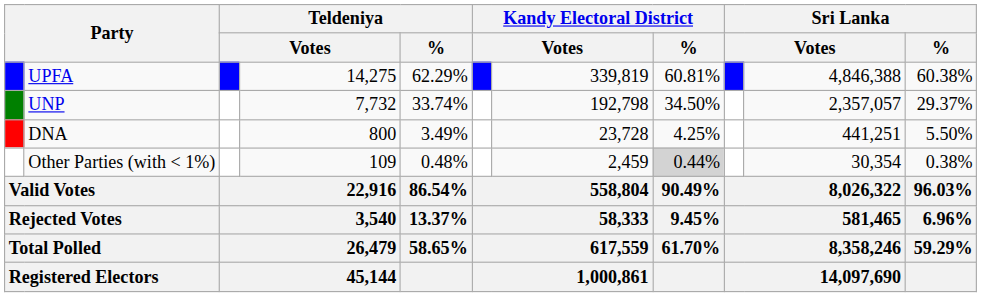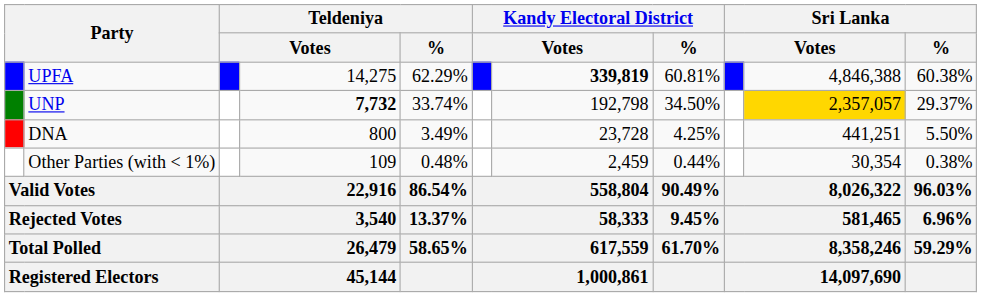(619, 76) normal -> (619, 76) bold
(376, 104) normal -> (376, 104) bold
(865, 104) no background -> (865, 104) gold background
(697, 162) lightgrey background -> (697, 162) no background
